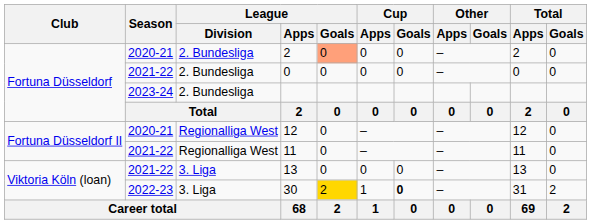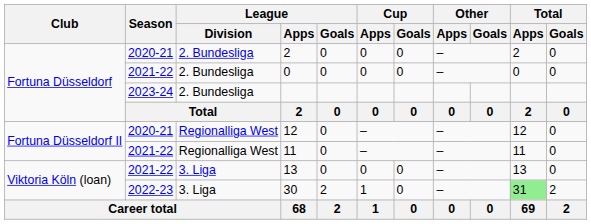(324, 53) lightsalmon background -> (324, 53) no background
(324, 190) gold background -> (324, 190) no background
(400, 190) bold -> (400, 190) normal
(520, 190) no background -> (520, 190) lightgreen background
